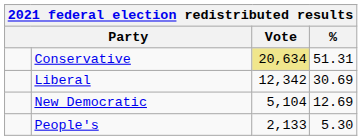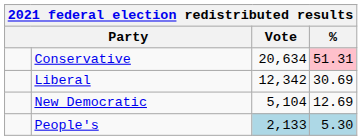(283, 59) khaki background -> (283, 59) no background
(333, 59) no background -> (333, 59) pink background
(287, 125) no background -> (287, 125) lightblue background
(337, 125) no background -> (337, 125) lightblue background
